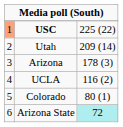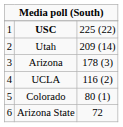(9, 29) lightsalmon background -> (9, 29) no background
(98, 113) paleturquoise background -> (98, 113) no background
